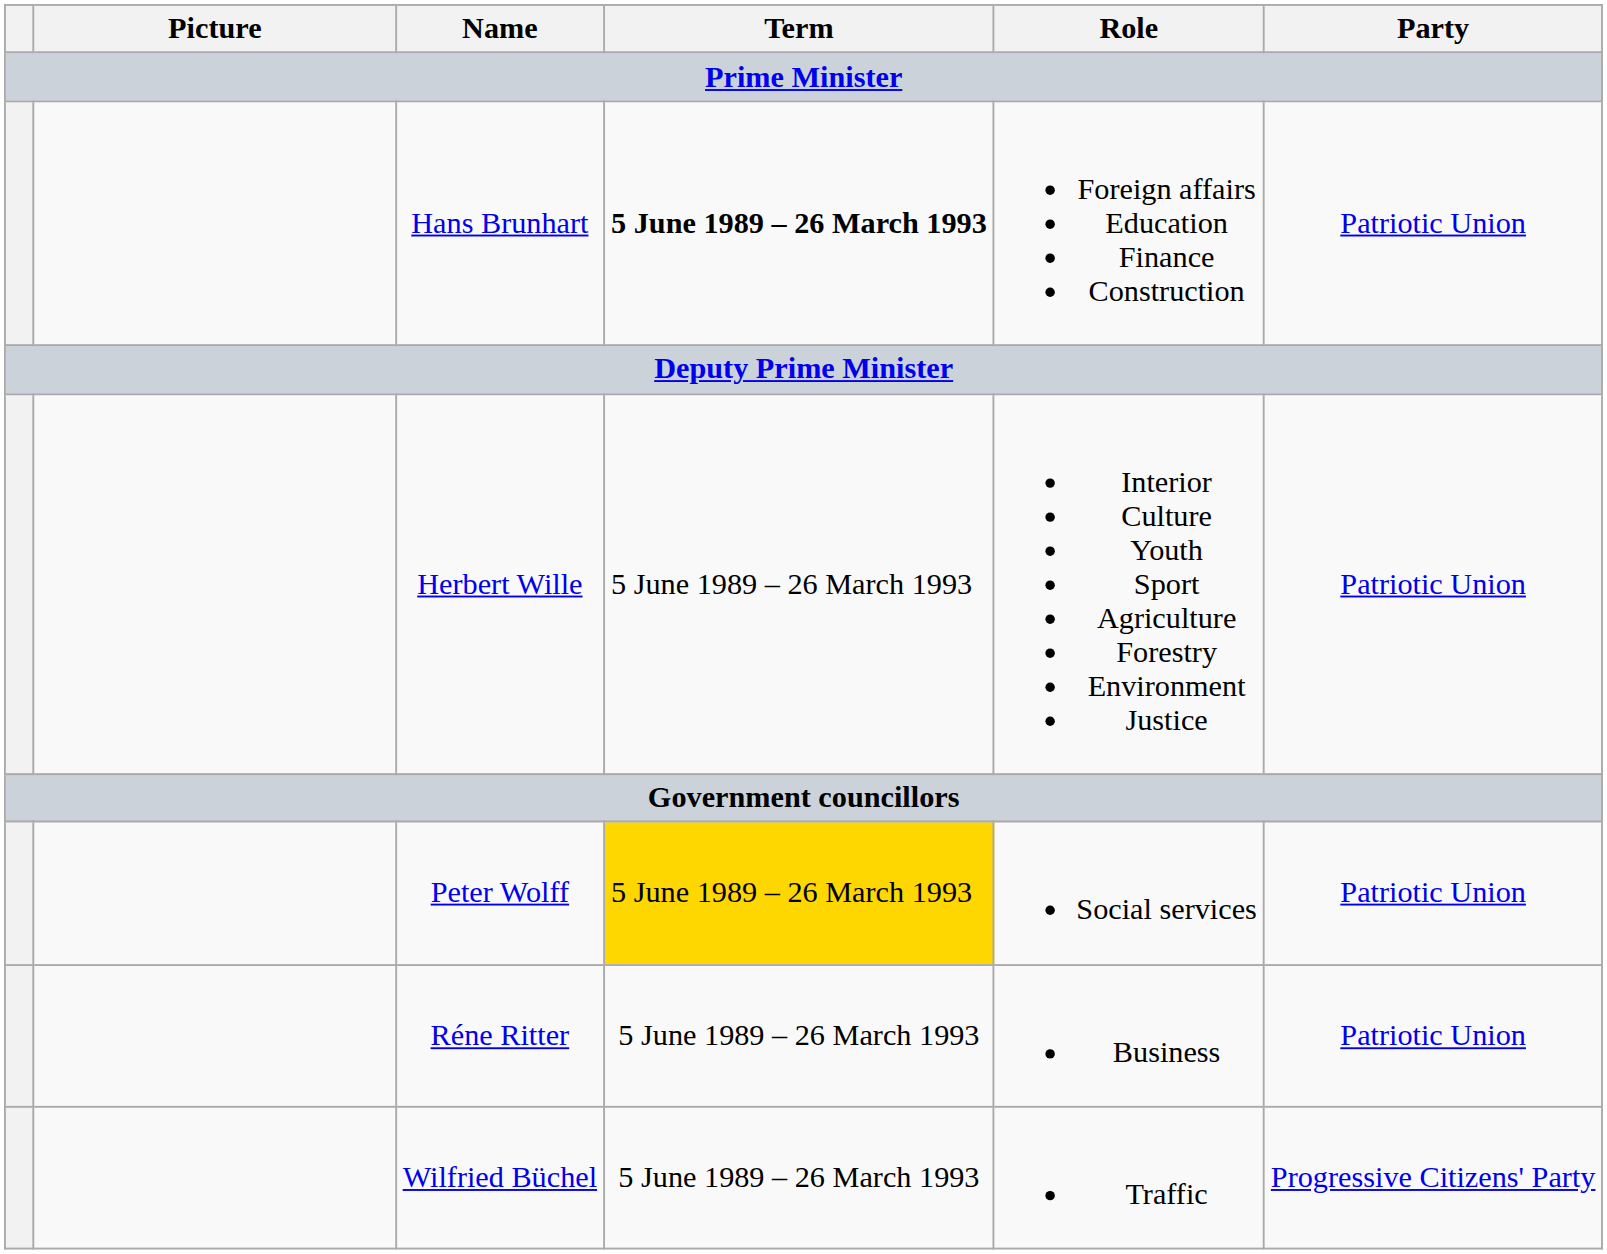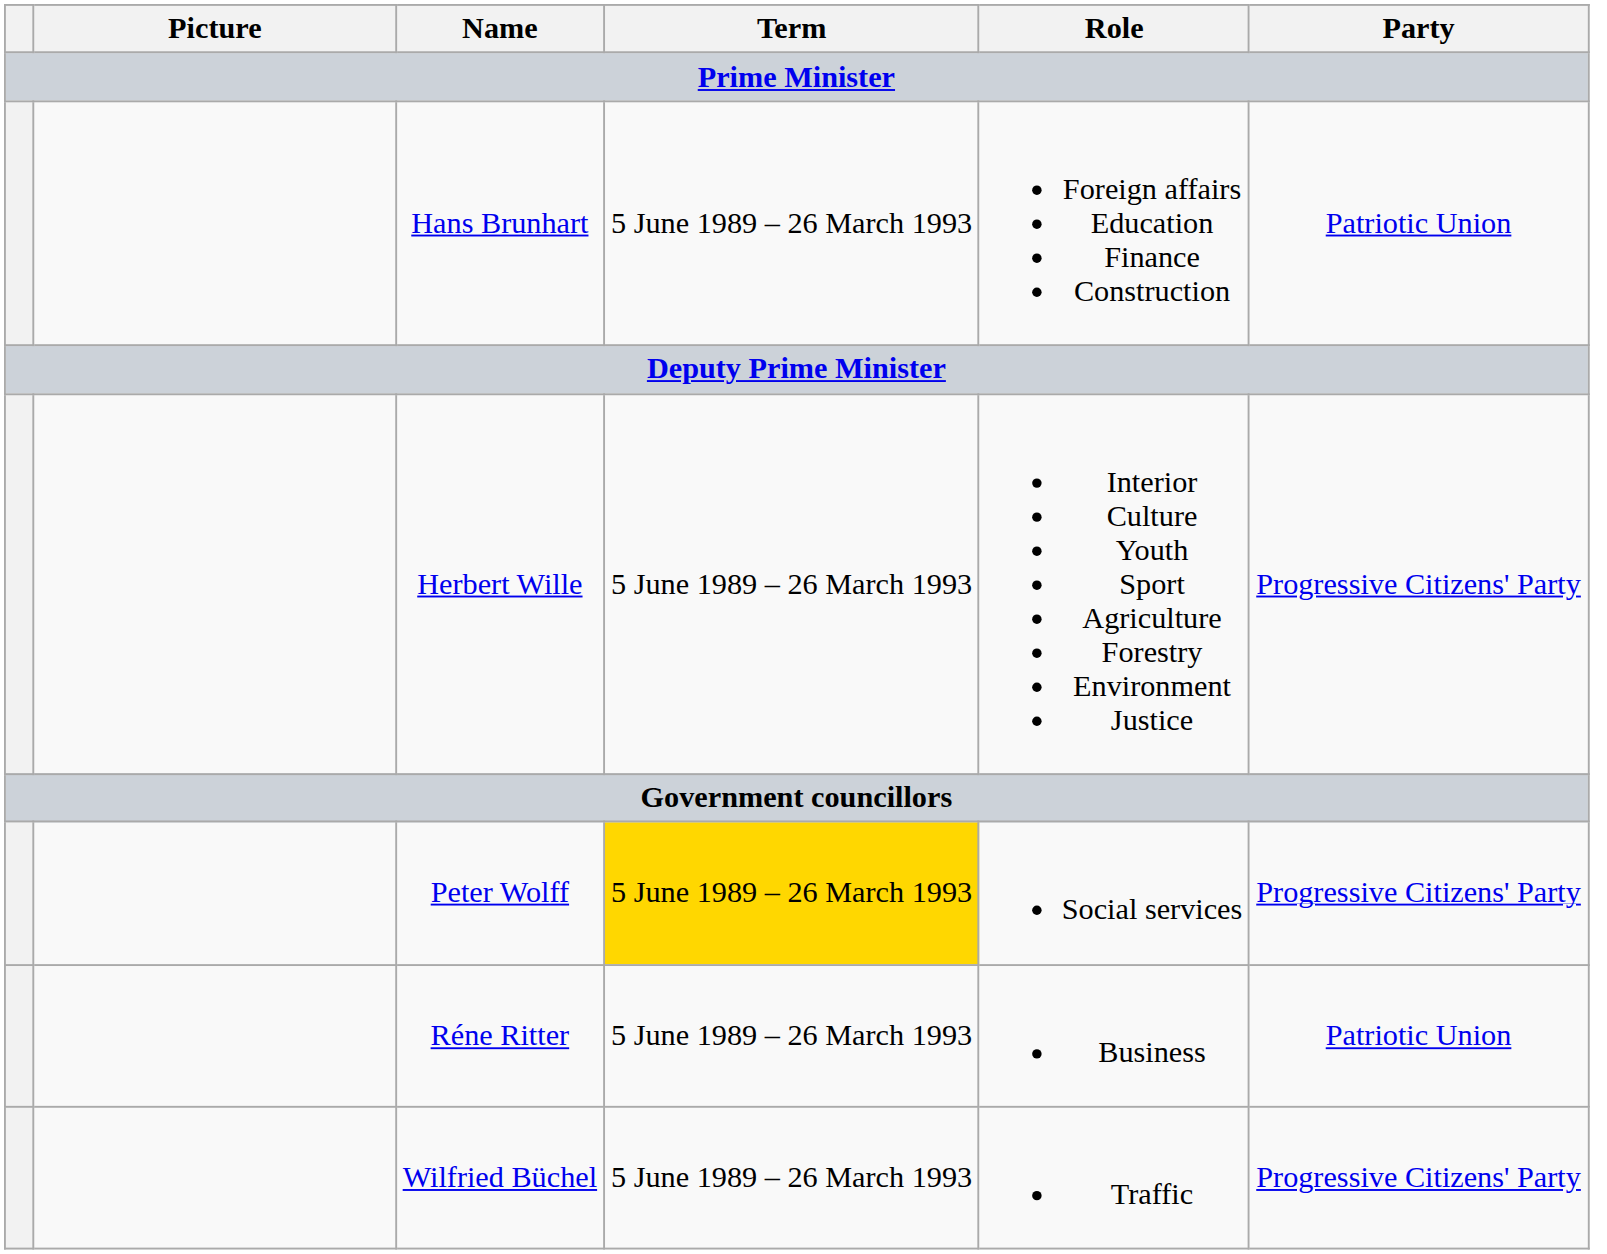(799, 222) bold -> (792, 222) normal
(1433, 583) Patriotic Union -> (1419, 583) Progressive Citizens' Party
(1433, 892) Patriotic Union -> (1419, 892) Progressive Citizens' Party
